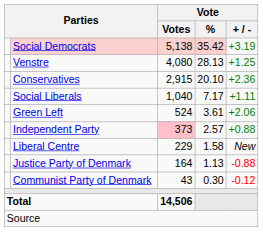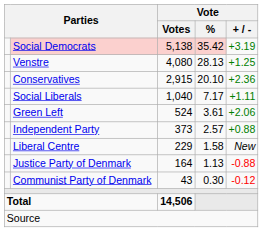(184, 130) pink background -> (184, 130) no background
